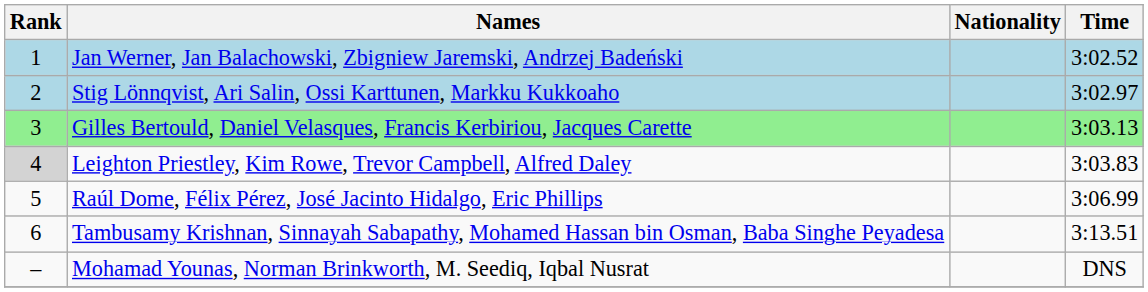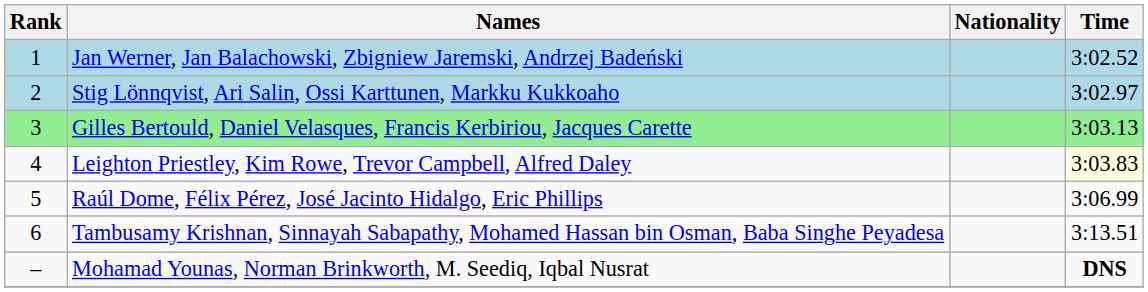(36, 163) lightgrey background -> (36, 163) no background
(1105, 163) no background -> (1105, 163) lightyellow background
(1105, 269) normal -> (1105, 269) bold
